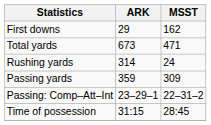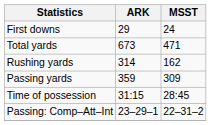(172, 29) 162 -> (169, 29) 24
(169, 62) 24 -> (172, 62) 162
rows swapped: (60, 95) <-> (51, 112)
